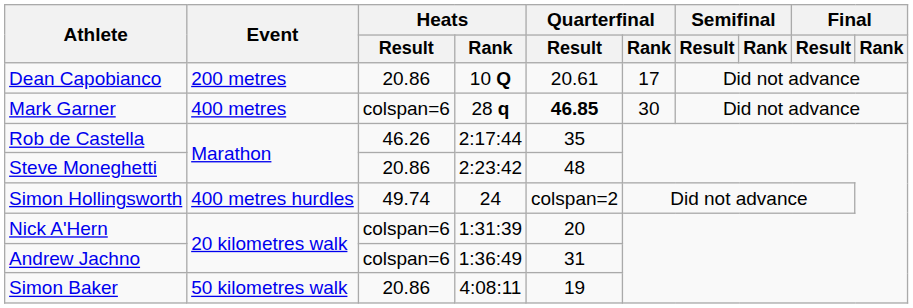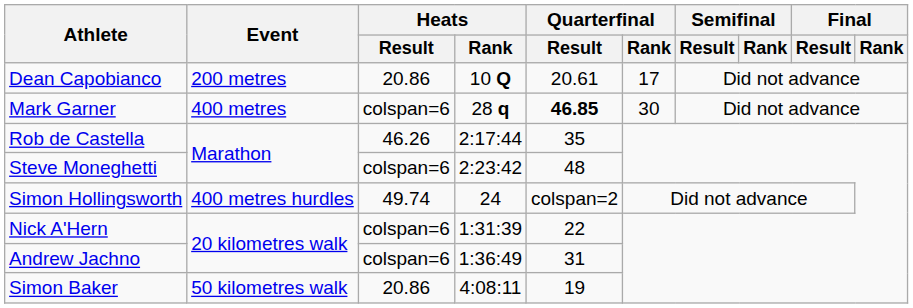(406, 169) 20.86 -> (406, 169) colspan=6
(575, 229) 20 -> (575, 229) 22
